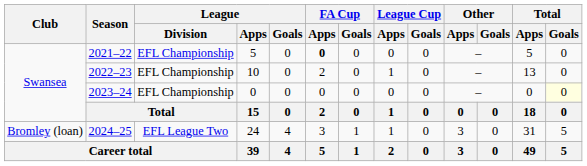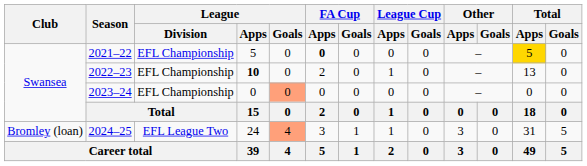(529, 53) no background -> (529, 53) gold background
(253, 72) normal -> (253, 72) bold
(288, 92) no background -> (288, 92) lightsalmon background
(564, 92) lightyellow background -> (564, 92) no background
(288, 131) no background -> (288, 131) lightsalmon background
